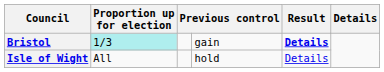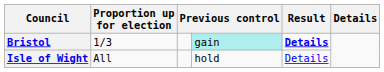(103, 42) paleturquoise background -> (103, 42) no background
(207, 42) no background -> (207, 42) paleturquoise background
